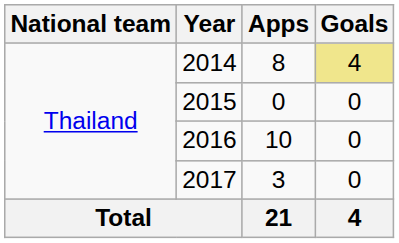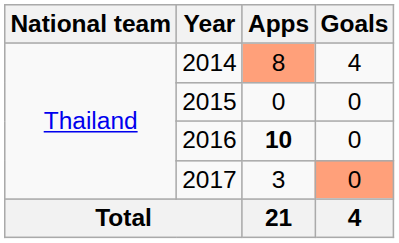(279, 62) no background -> (279, 62) lightsalmon background
(354, 62) khaki background -> (354, 62) no background
(279, 140) normal -> (279, 140) bold
(354, 179) no background -> (354, 179) lightsalmon background
